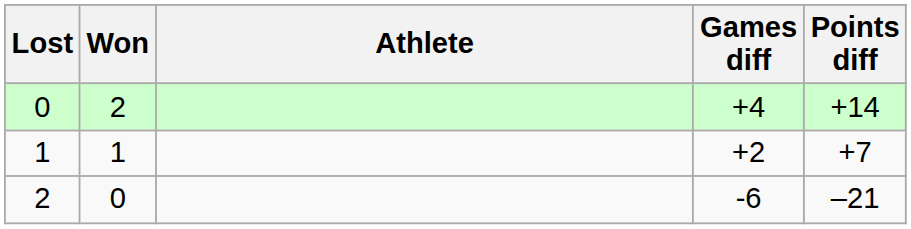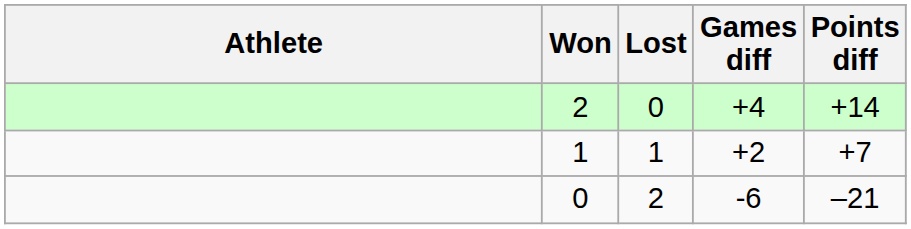columns swapped: (425, 43) <-> (42, 43)
